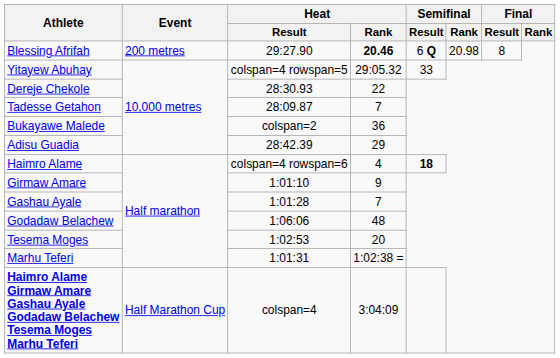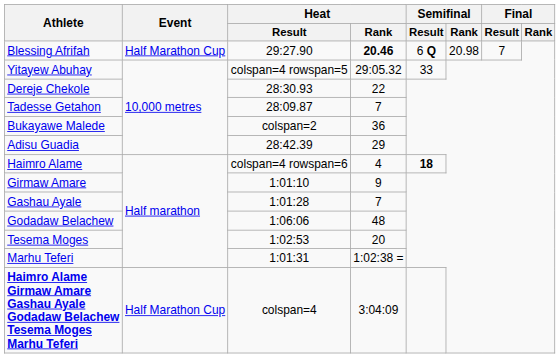(155, 51) 200 metres -> (175, 51) Half Marathon Cup
(502, 51) 8 -> (502, 51) 7
